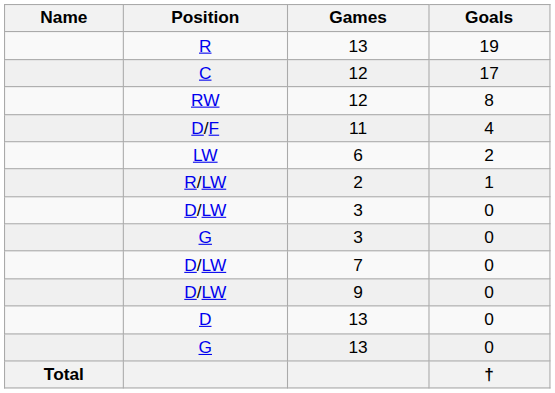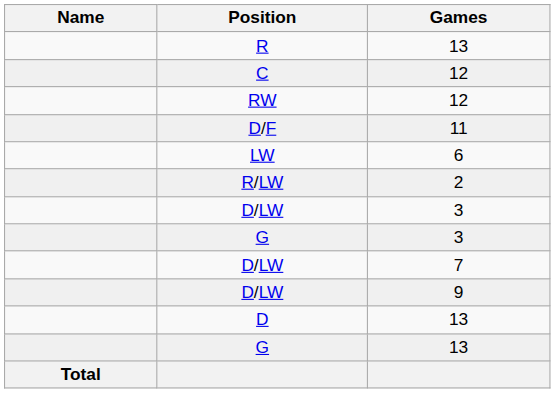- column: (489, 18)
